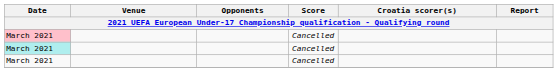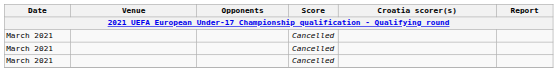(30, 36) pink background -> (30, 36) no background
(30, 49) paleturquoise background -> (30, 49) no background
